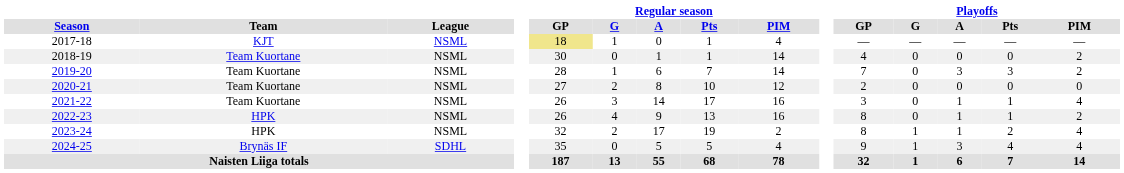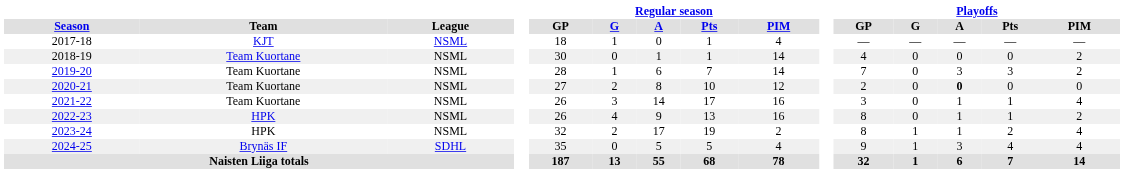(561, 41) khaki background -> (561, 41) no background
(959, 86) normal -> (959, 86) bold
